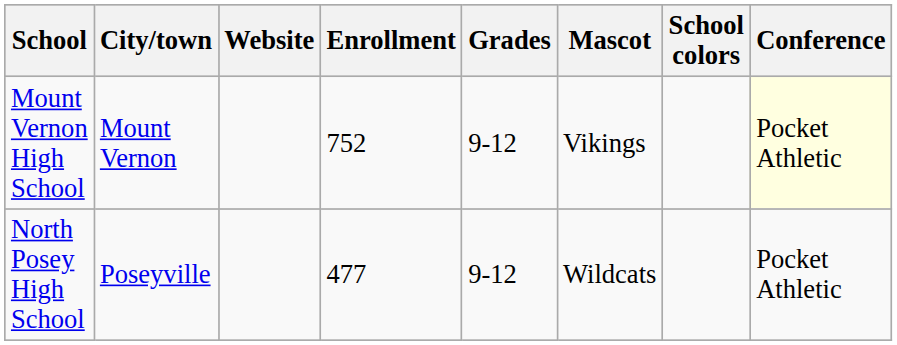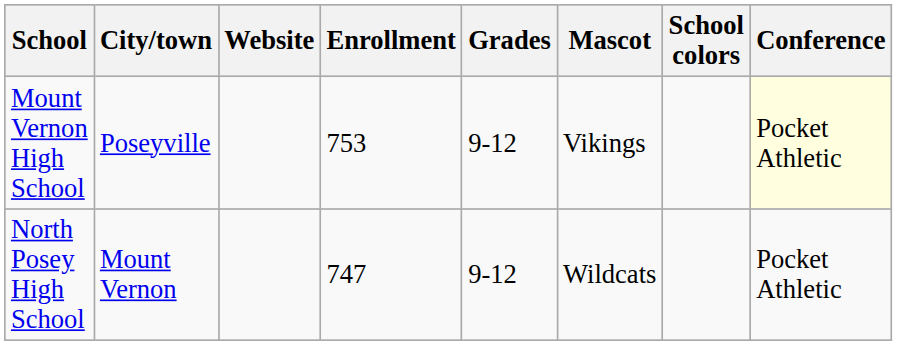(138, 142) Mount Vernon -> (155, 142) Poseyville
(346, 142) 752 -> (346, 142) 753
(155, 274) Poseyville -> (138, 274) Mount Vernon
(346, 274) 477 -> (346, 274) 747
